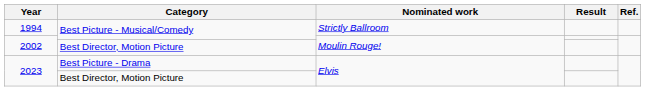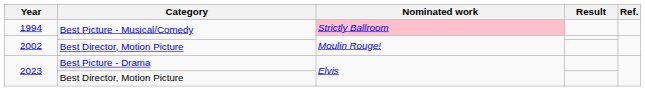(353, 27) no background -> (353, 27) pink background
